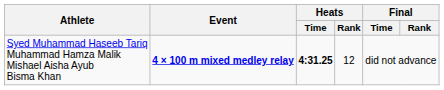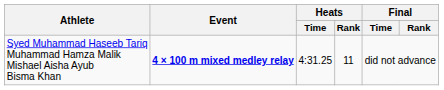(316, 60) bold -> (315, 60) normal
(349, 60) 12 -> (348, 60) 11
